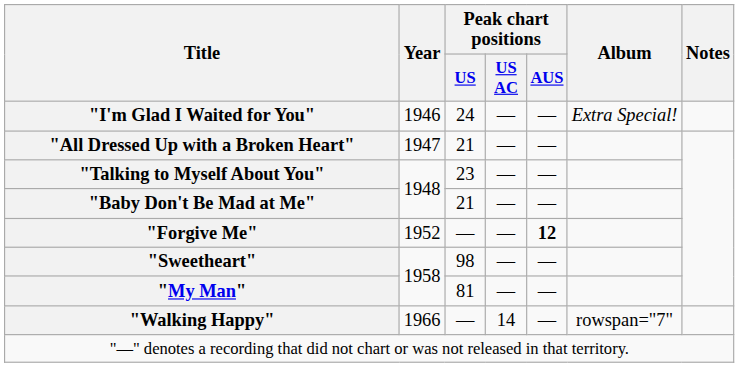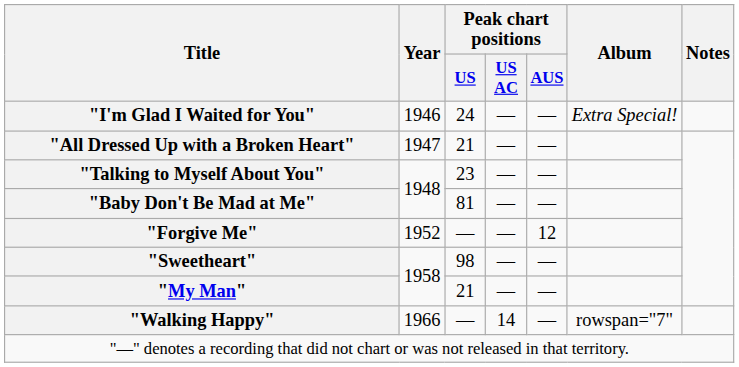(465, 203) 21 -> (465, 203) 81
(547, 232) bold -> (547, 232) normal
(465, 290) 81 -> (465, 290) 21
